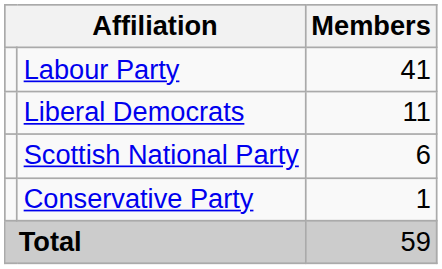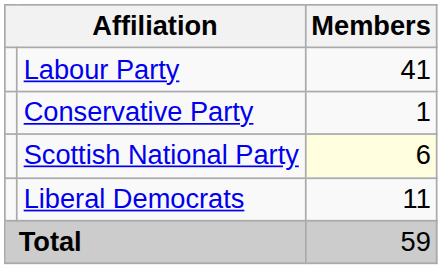rows swapped: (134, 112) <-> (139, 198)
(423, 155) no background -> (423, 155) lightyellow background
